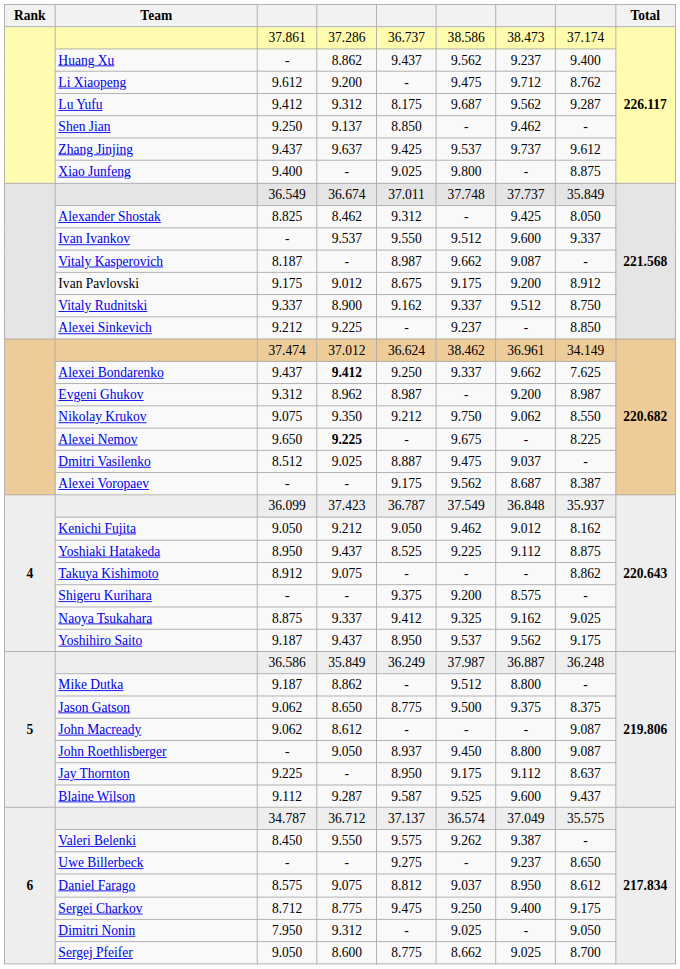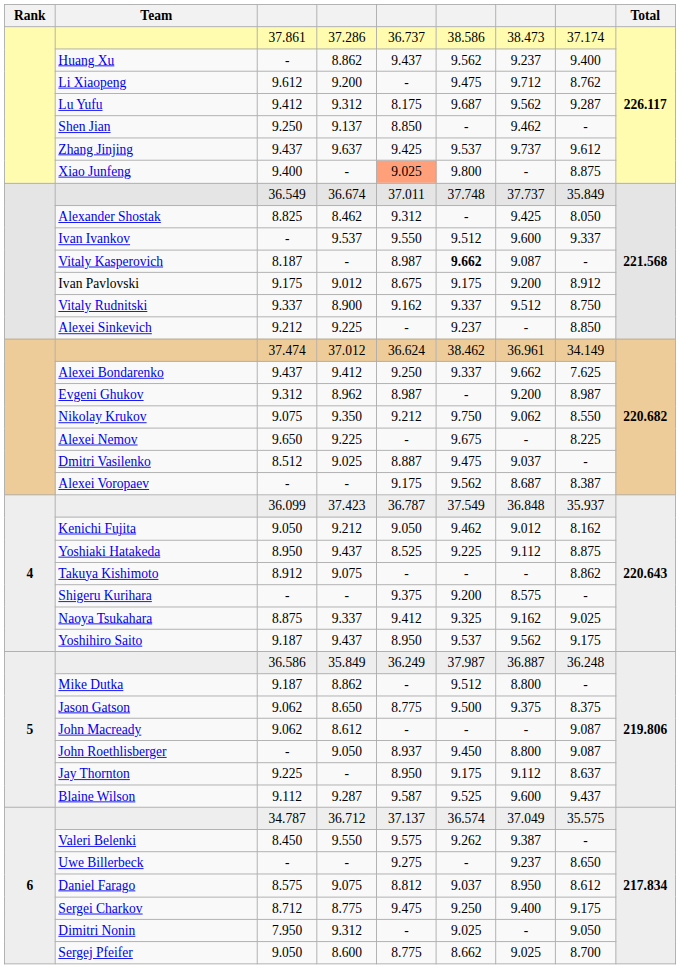(407, 171) no background -> (407, 171) lightsalmon background
(466, 261) normal -> (466, 261) bold
(347, 372) bold -> (347, 372) normal
(347, 439) bold -> (347, 439) normal
